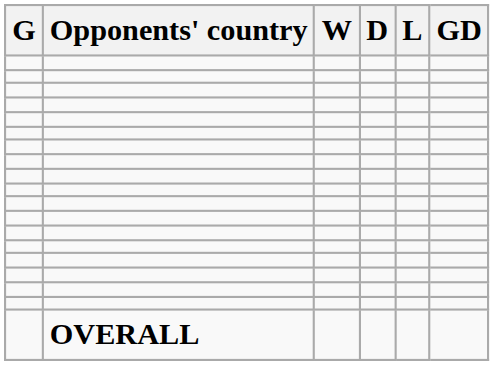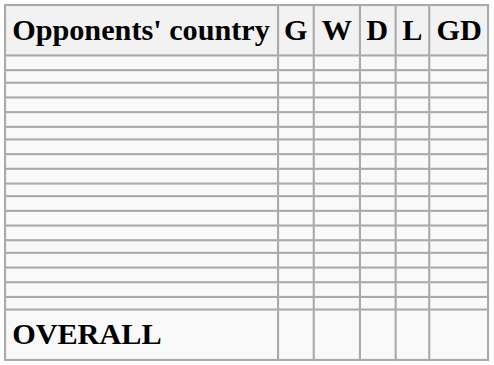columns swapped: (179, 29) <-> (24, 29)
